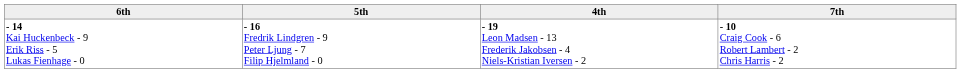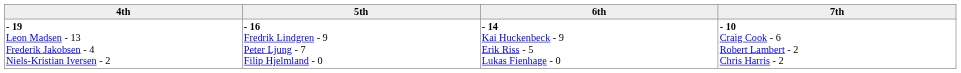columns swapped: (599, 11) <-> (123, 11)
